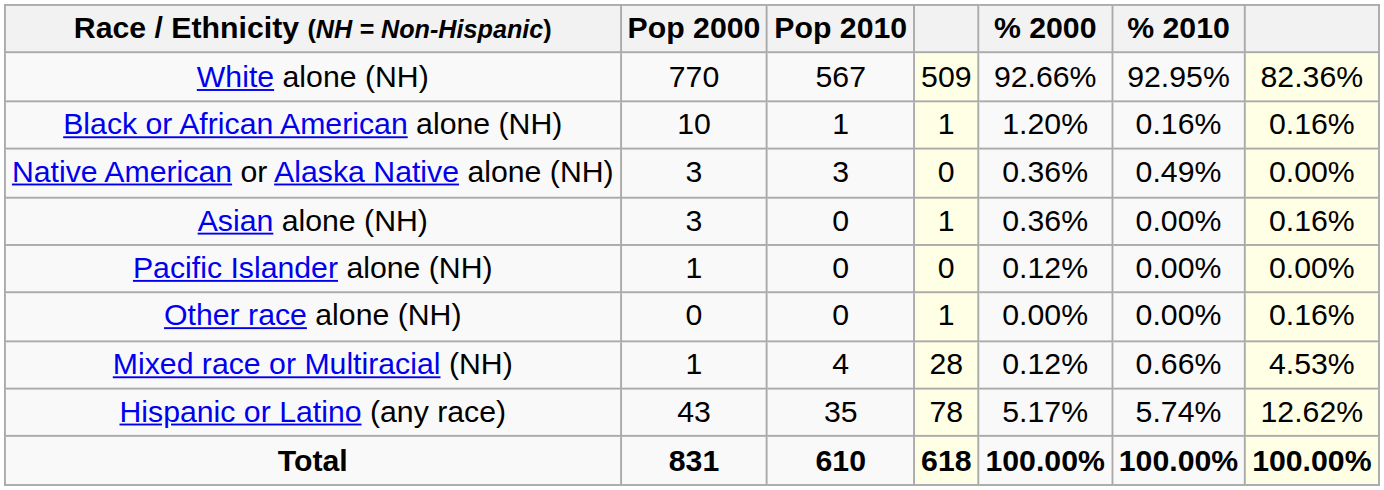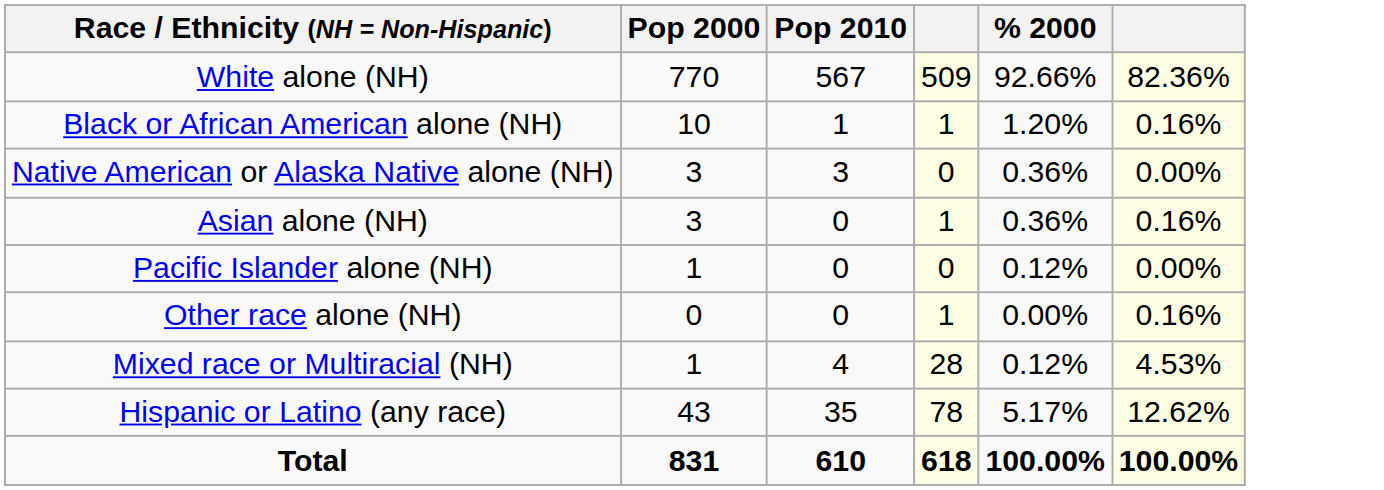- column: (1179, 28)
